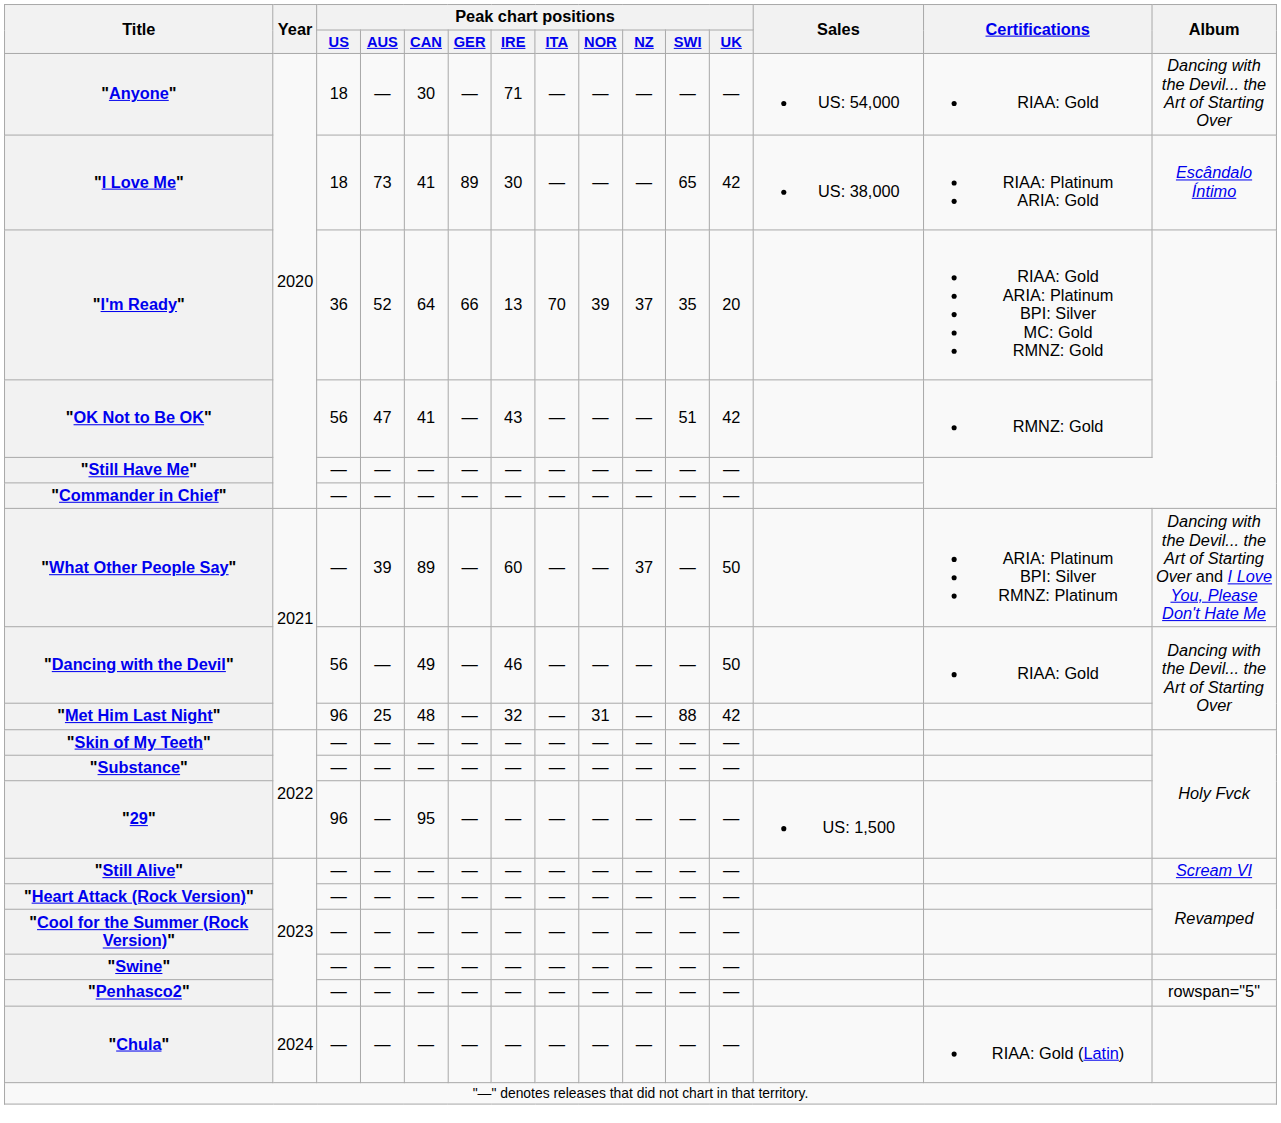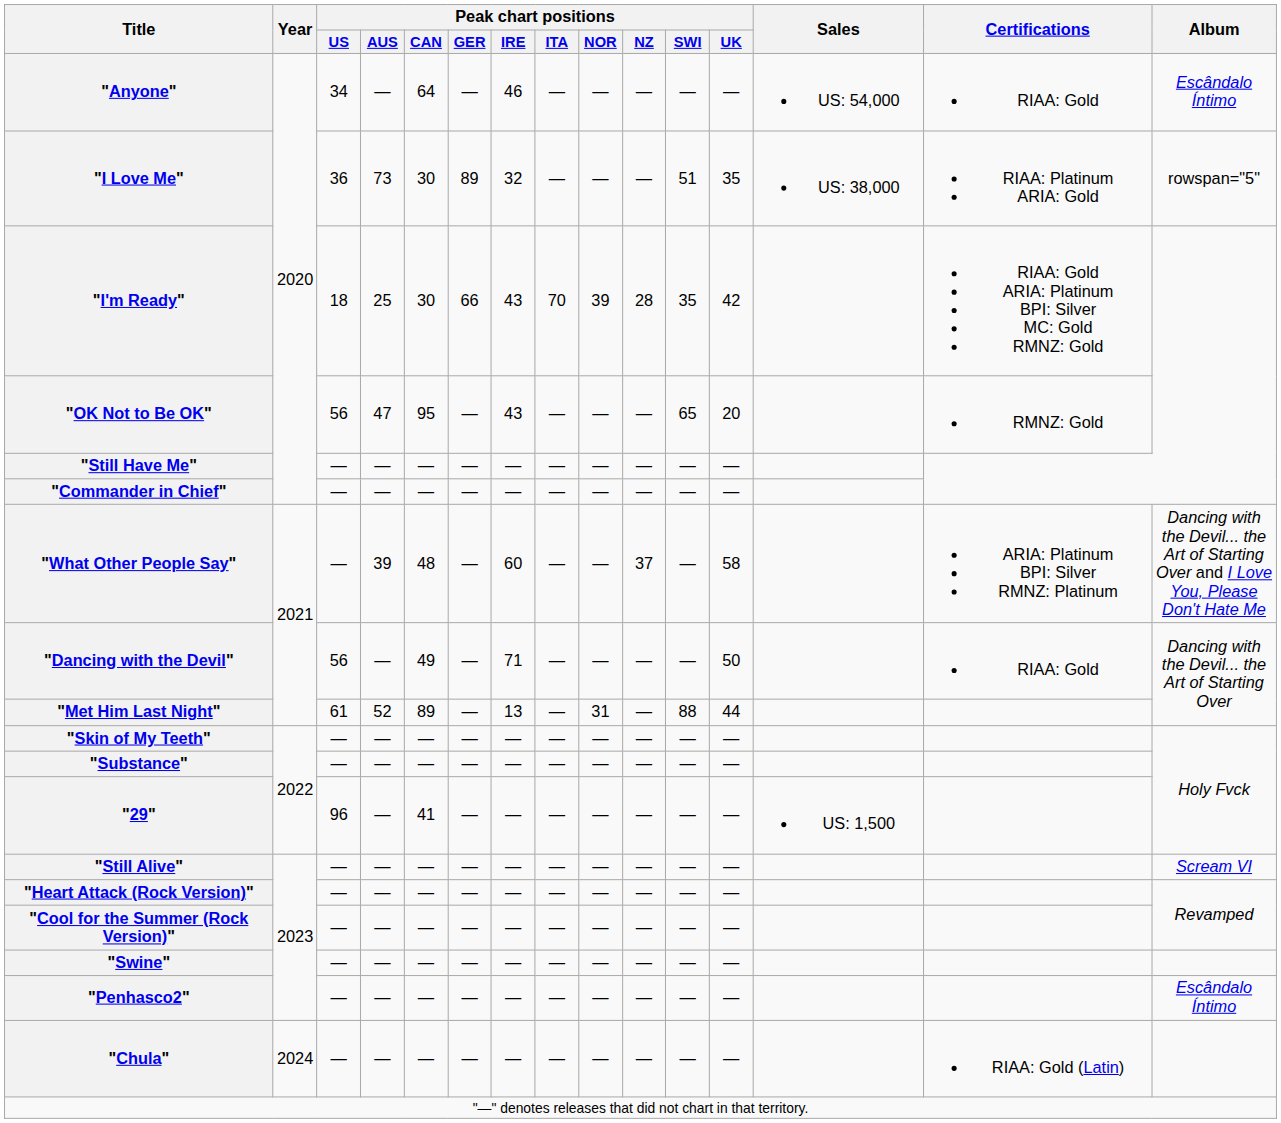(339, 94) 18 -> (339, 92) 34
(426, 94) 30 -> (426, 92) 64
(513, 94) 71 -> (513, 92) 46
(1214, 94) Dancing with the Devil... the Art of Starting Over -> (1214, 92) Escândalo Íntimo
(339, 182) 18 -> (339, 178) 36
(426, 182) 41 -> (426, 178) 30
(513, 182) 30 -> (513, 178) 32
(688, 182) 65 -> (688, 178) 51
(731, 182) 42 -> (731, 178) 35
(1214, 182) Escândalo Íntimo -> (1214, 178) rowspan="5"
(339, 304) 36 -> (339, 300) 18
(382, 304) 52 -> (382, 300) 25
(426, 304) 64 -> (426, 300) 30
(513, 304) 13 -> (513, 300) 43
(644, 304) 37 -> (644, 300) 28
(731, 304) 20 -> (731, 300) 42
(426, 418) 41 -> (426, 414) 95
(688, 418) 51 -> (688, 414) 65
(731, 418) 42 -> (731, 414) 20
(426, 567) 89 -> (426, 563) 48
(731, 567) 50 -> (731, 563) 58
(513, 664) 46 -> (513, 660) 71
(339, 716) 96 -> (339, 712) 61
(382, 716) 25 -> (382, 712) 52
(426, 716) 48 -> (426, 712) 89
(513, 716) 32 -> (513, 712) 13
(731, 716) 42 -> (731, 712) 44
(426, 819) 95 -> (426, 815) 41
(1214, 992) rowspan="5" -> (1214, 997) Escândalo Íntimo
